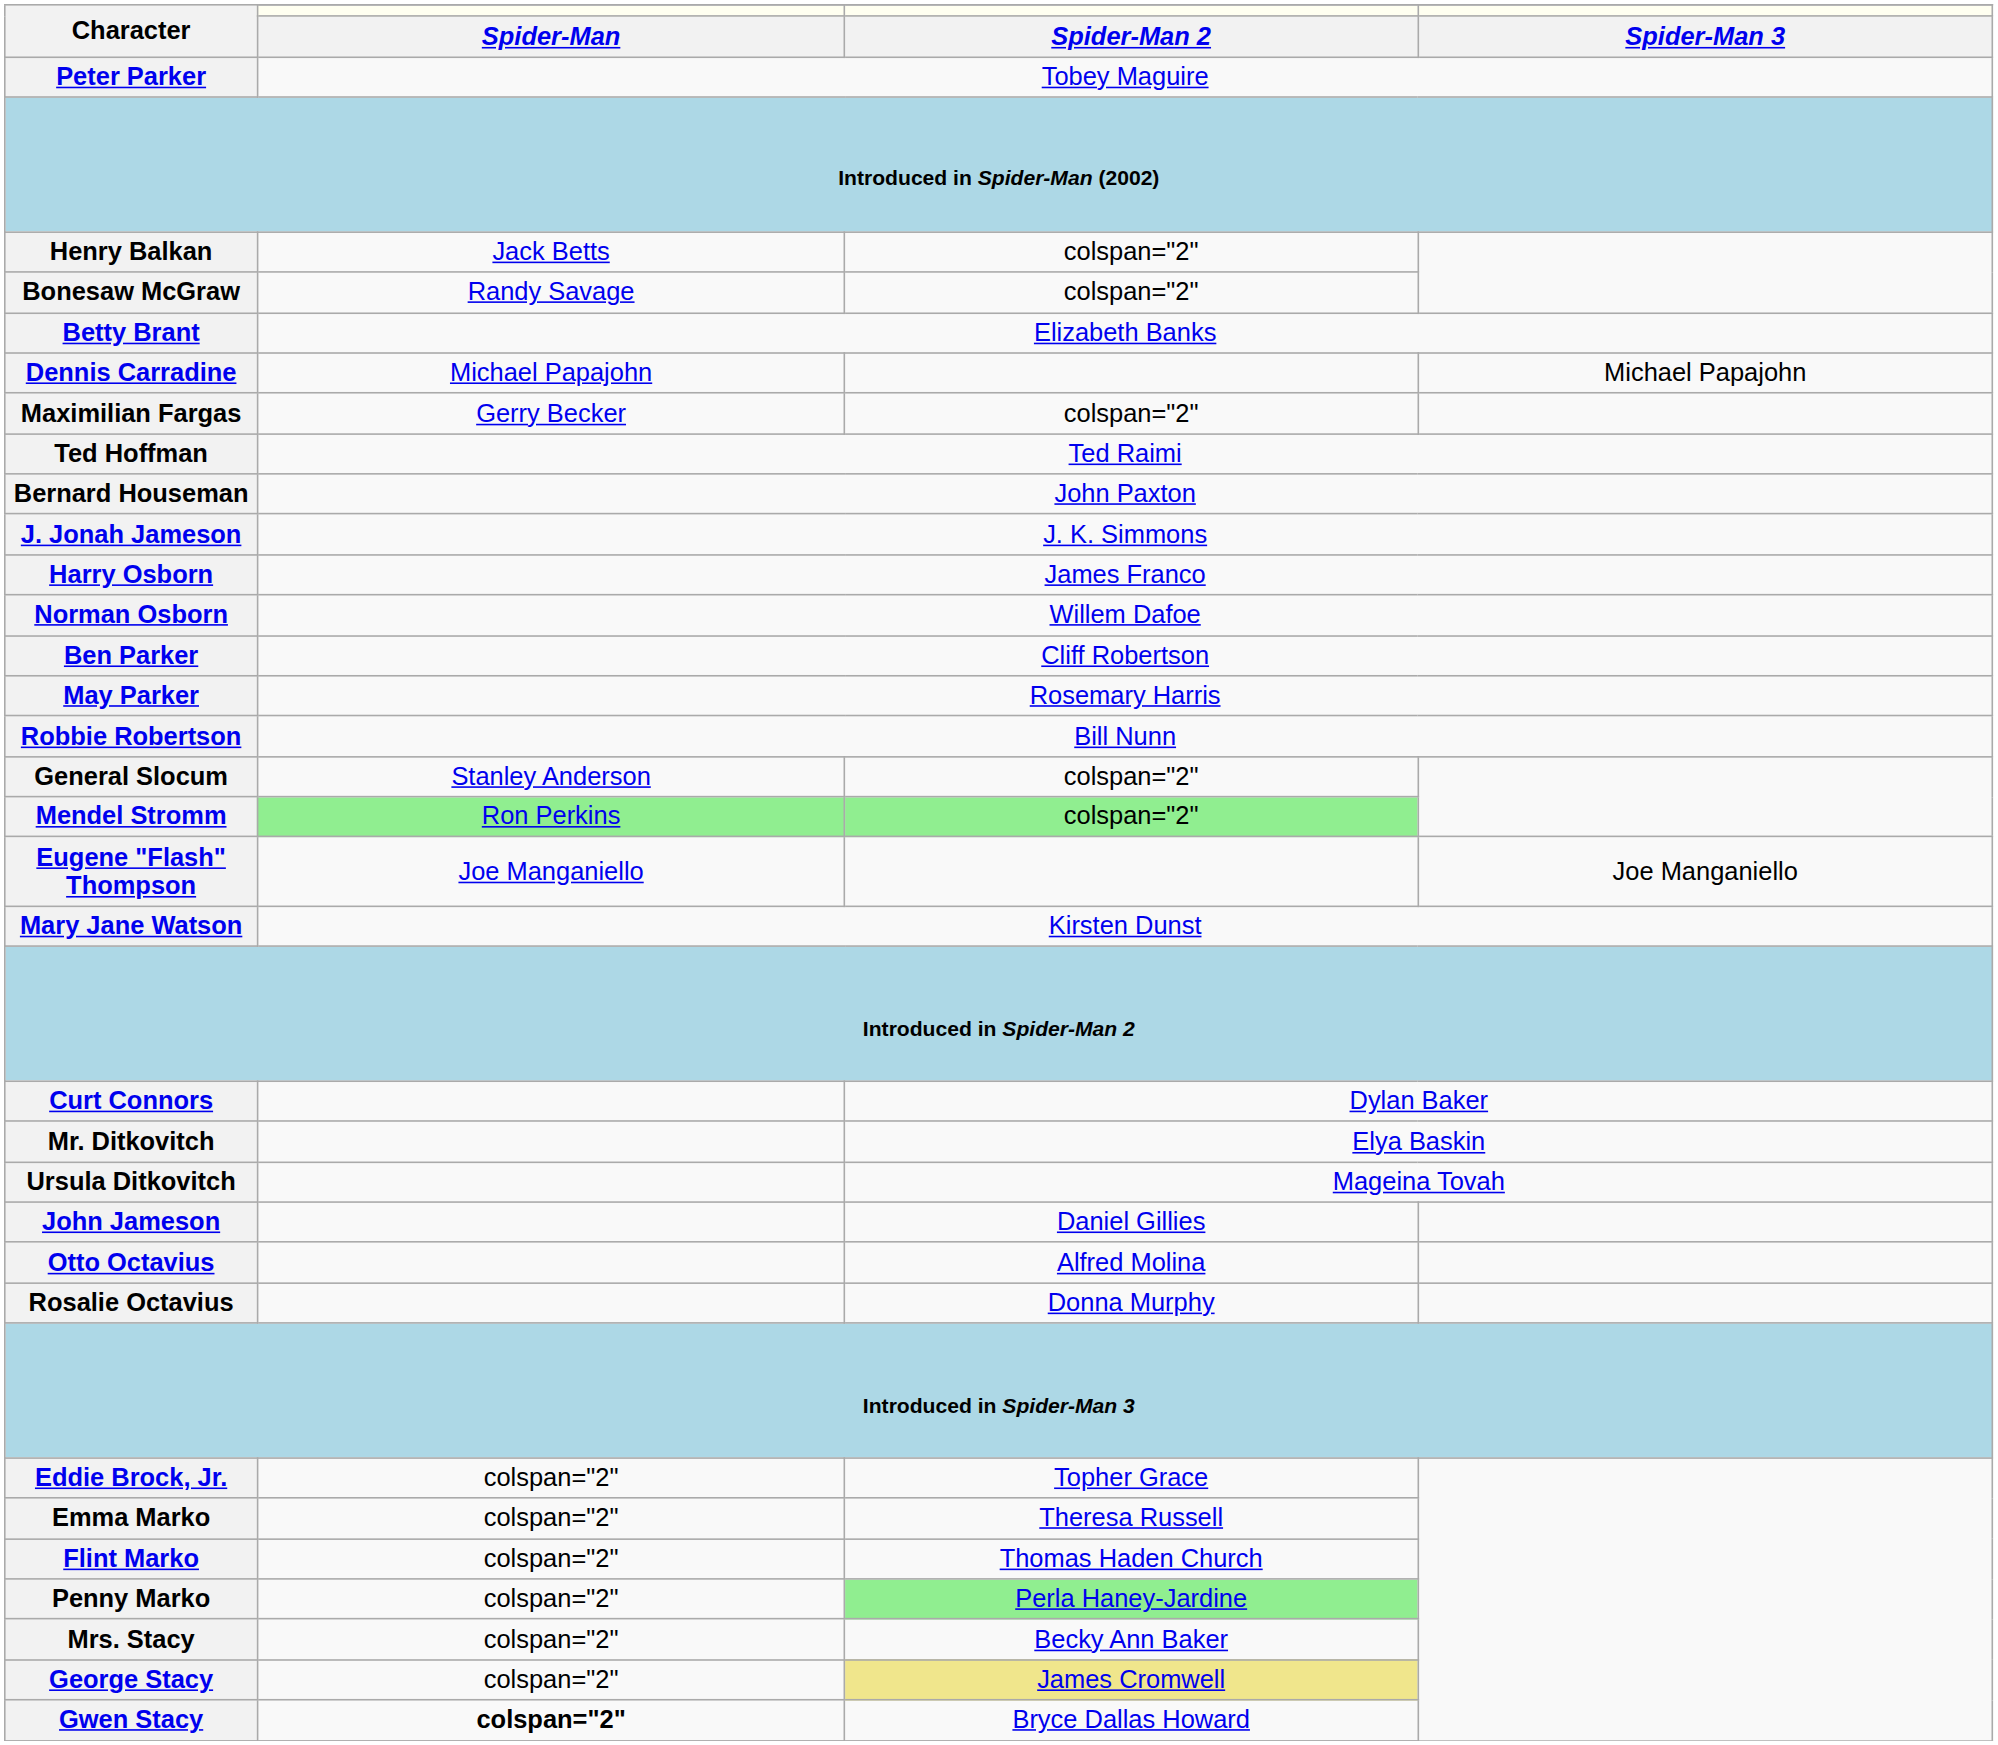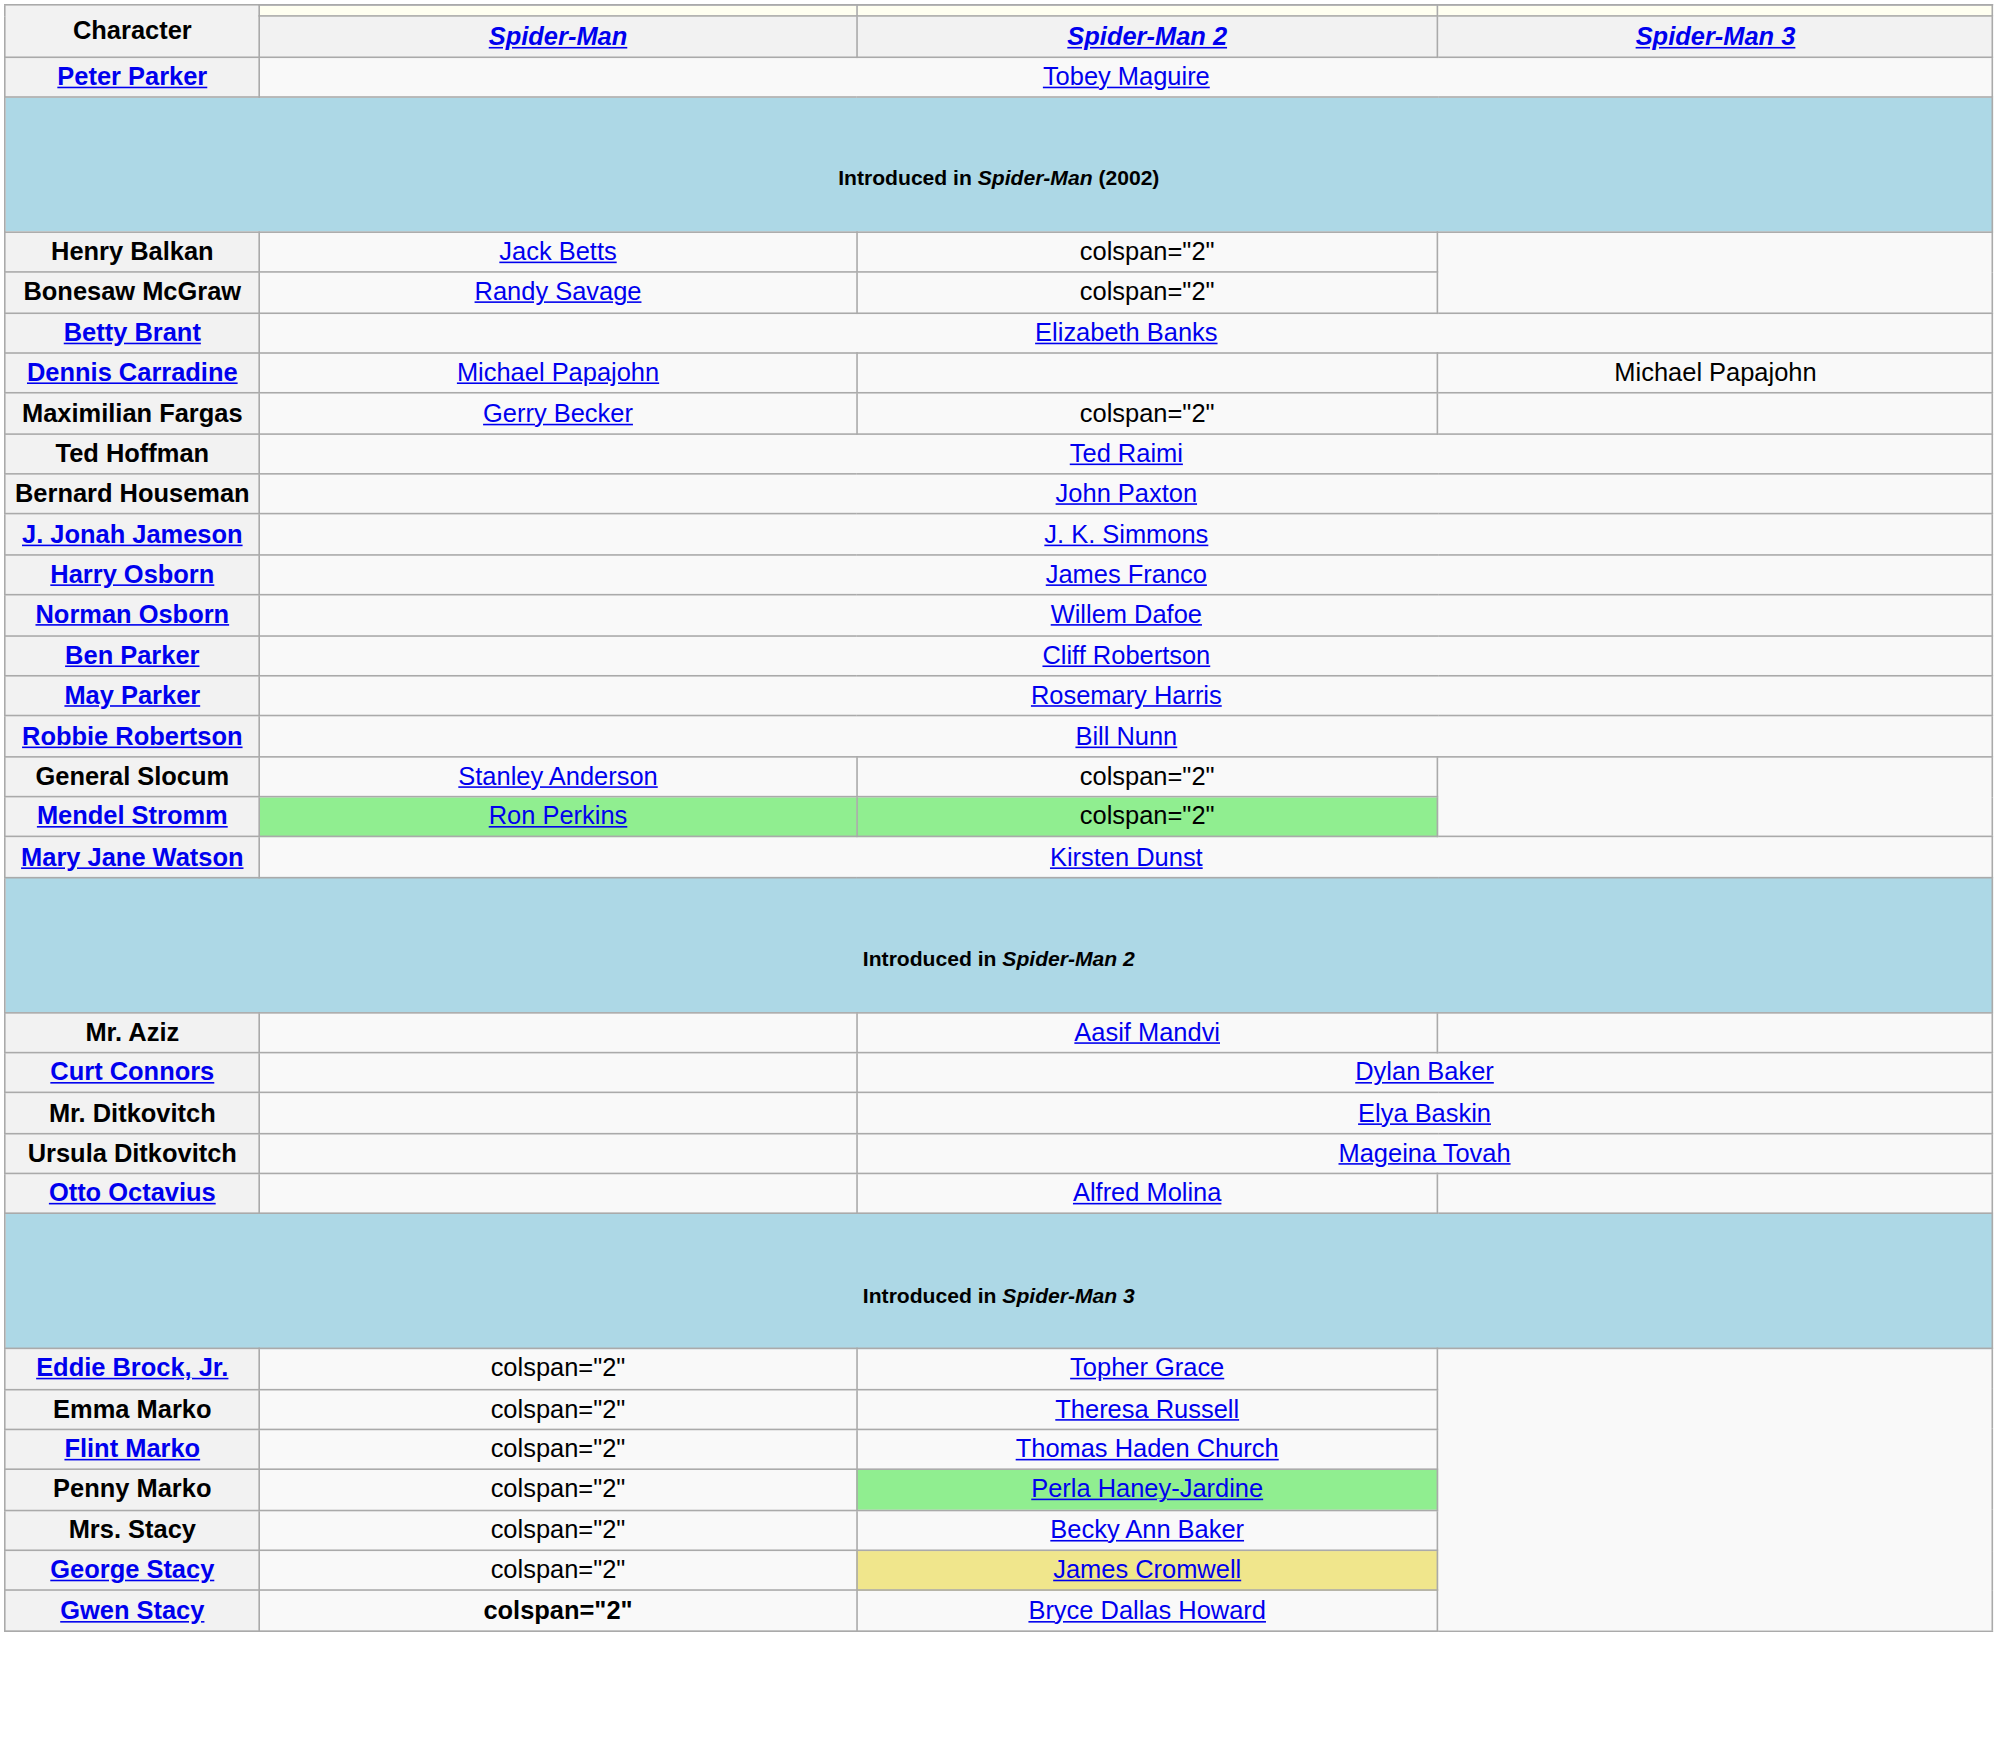- row: (131, 871)
+ row: (132, 1032)
- row: (131, 1222)
- row: (131, 1302)
